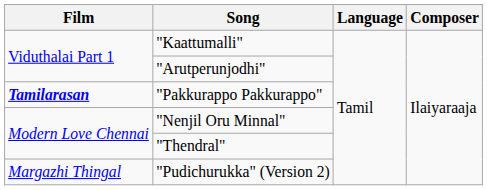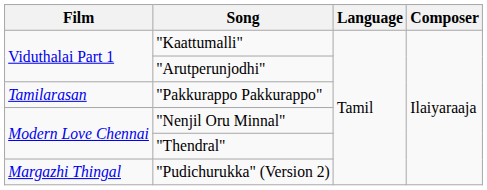(49, 95) bold -> (47, 95) normal
